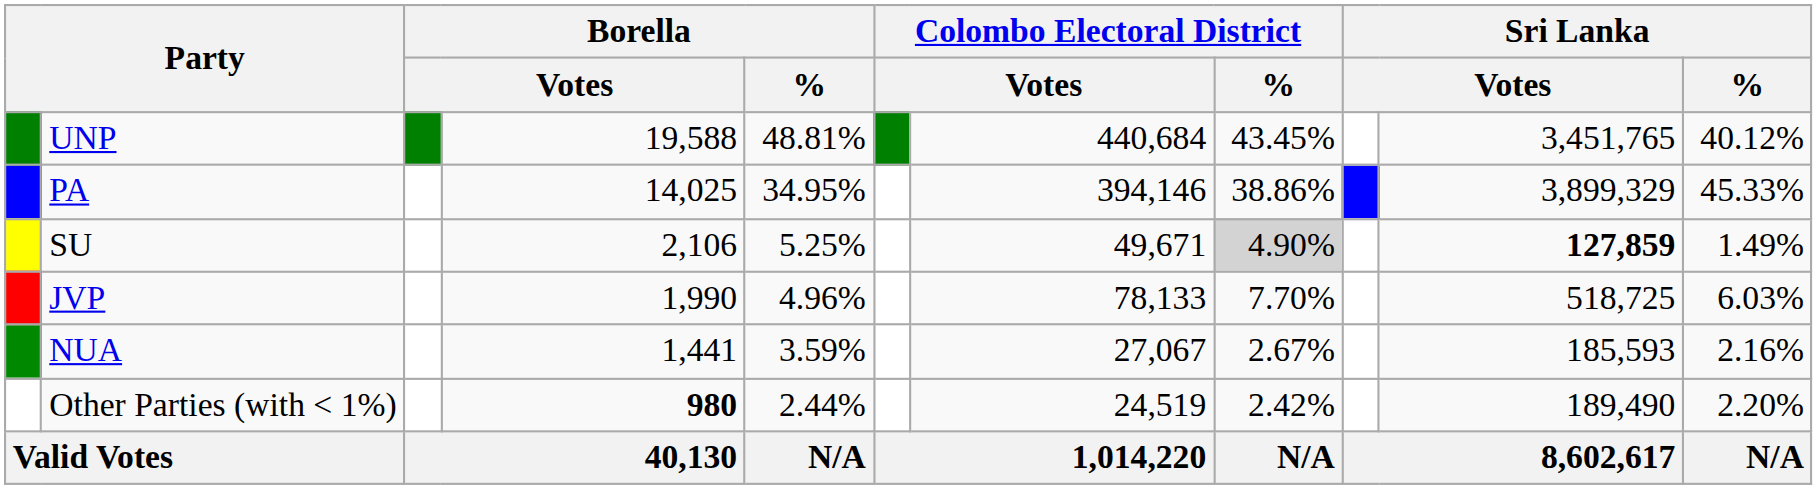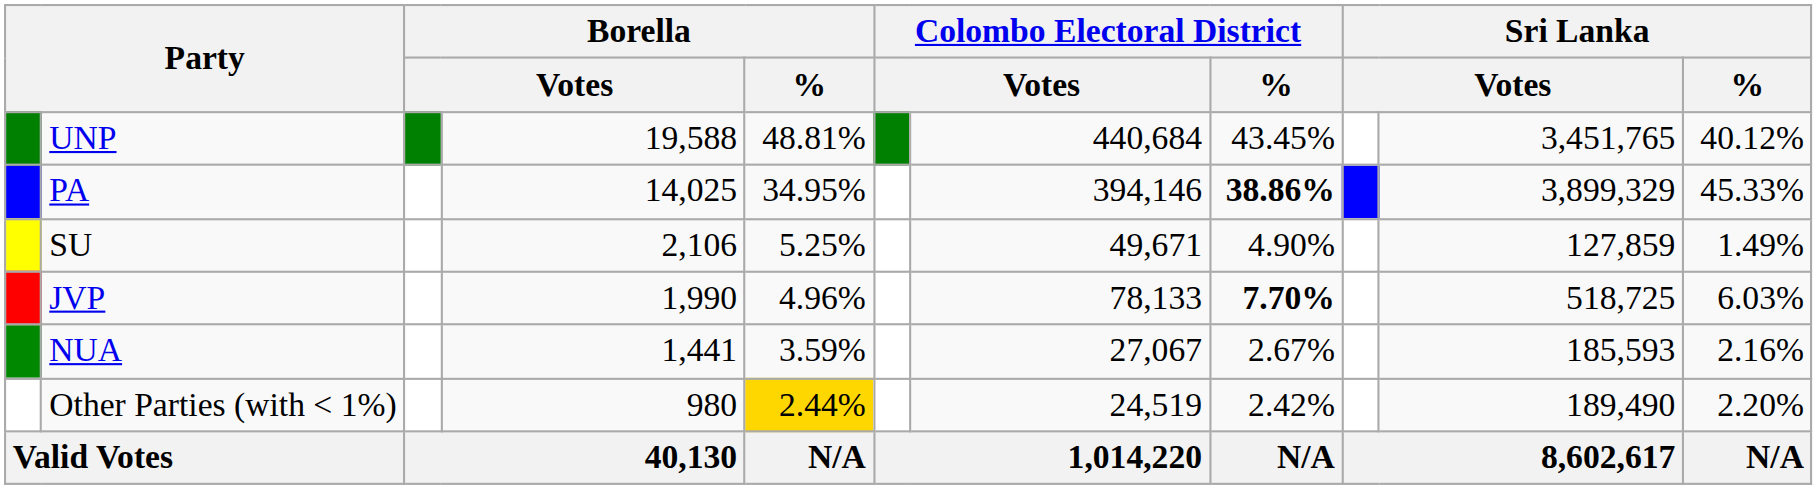(1283, 191) normal -> (1280, 191) bold
(1291, 244) lightgrey background -> (1291, 244) no background
(1621, 244) bold -> (1621, 244) normal
(1291, 297) normal -> (1289, 297) bold
(712, 404) bold -> (712, 404) normal
(822, 404) no background -> (822, 404) gold background
